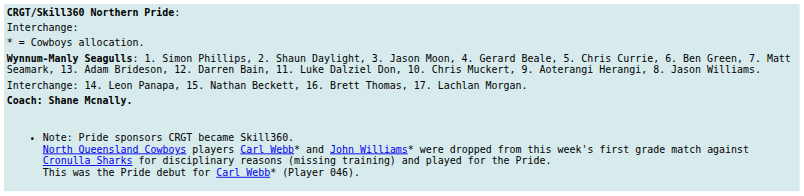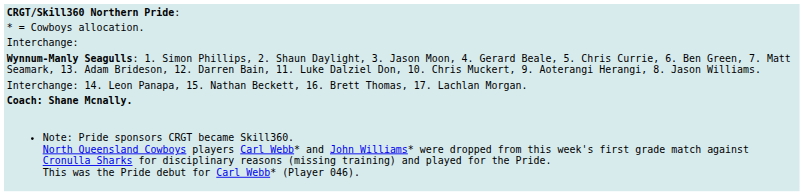(43, 28) Interchange: -> (76, 28) * = Cowboys allocation.
(76, 43) * = Cowboys allocation. -> (43, 43) Interchange:
